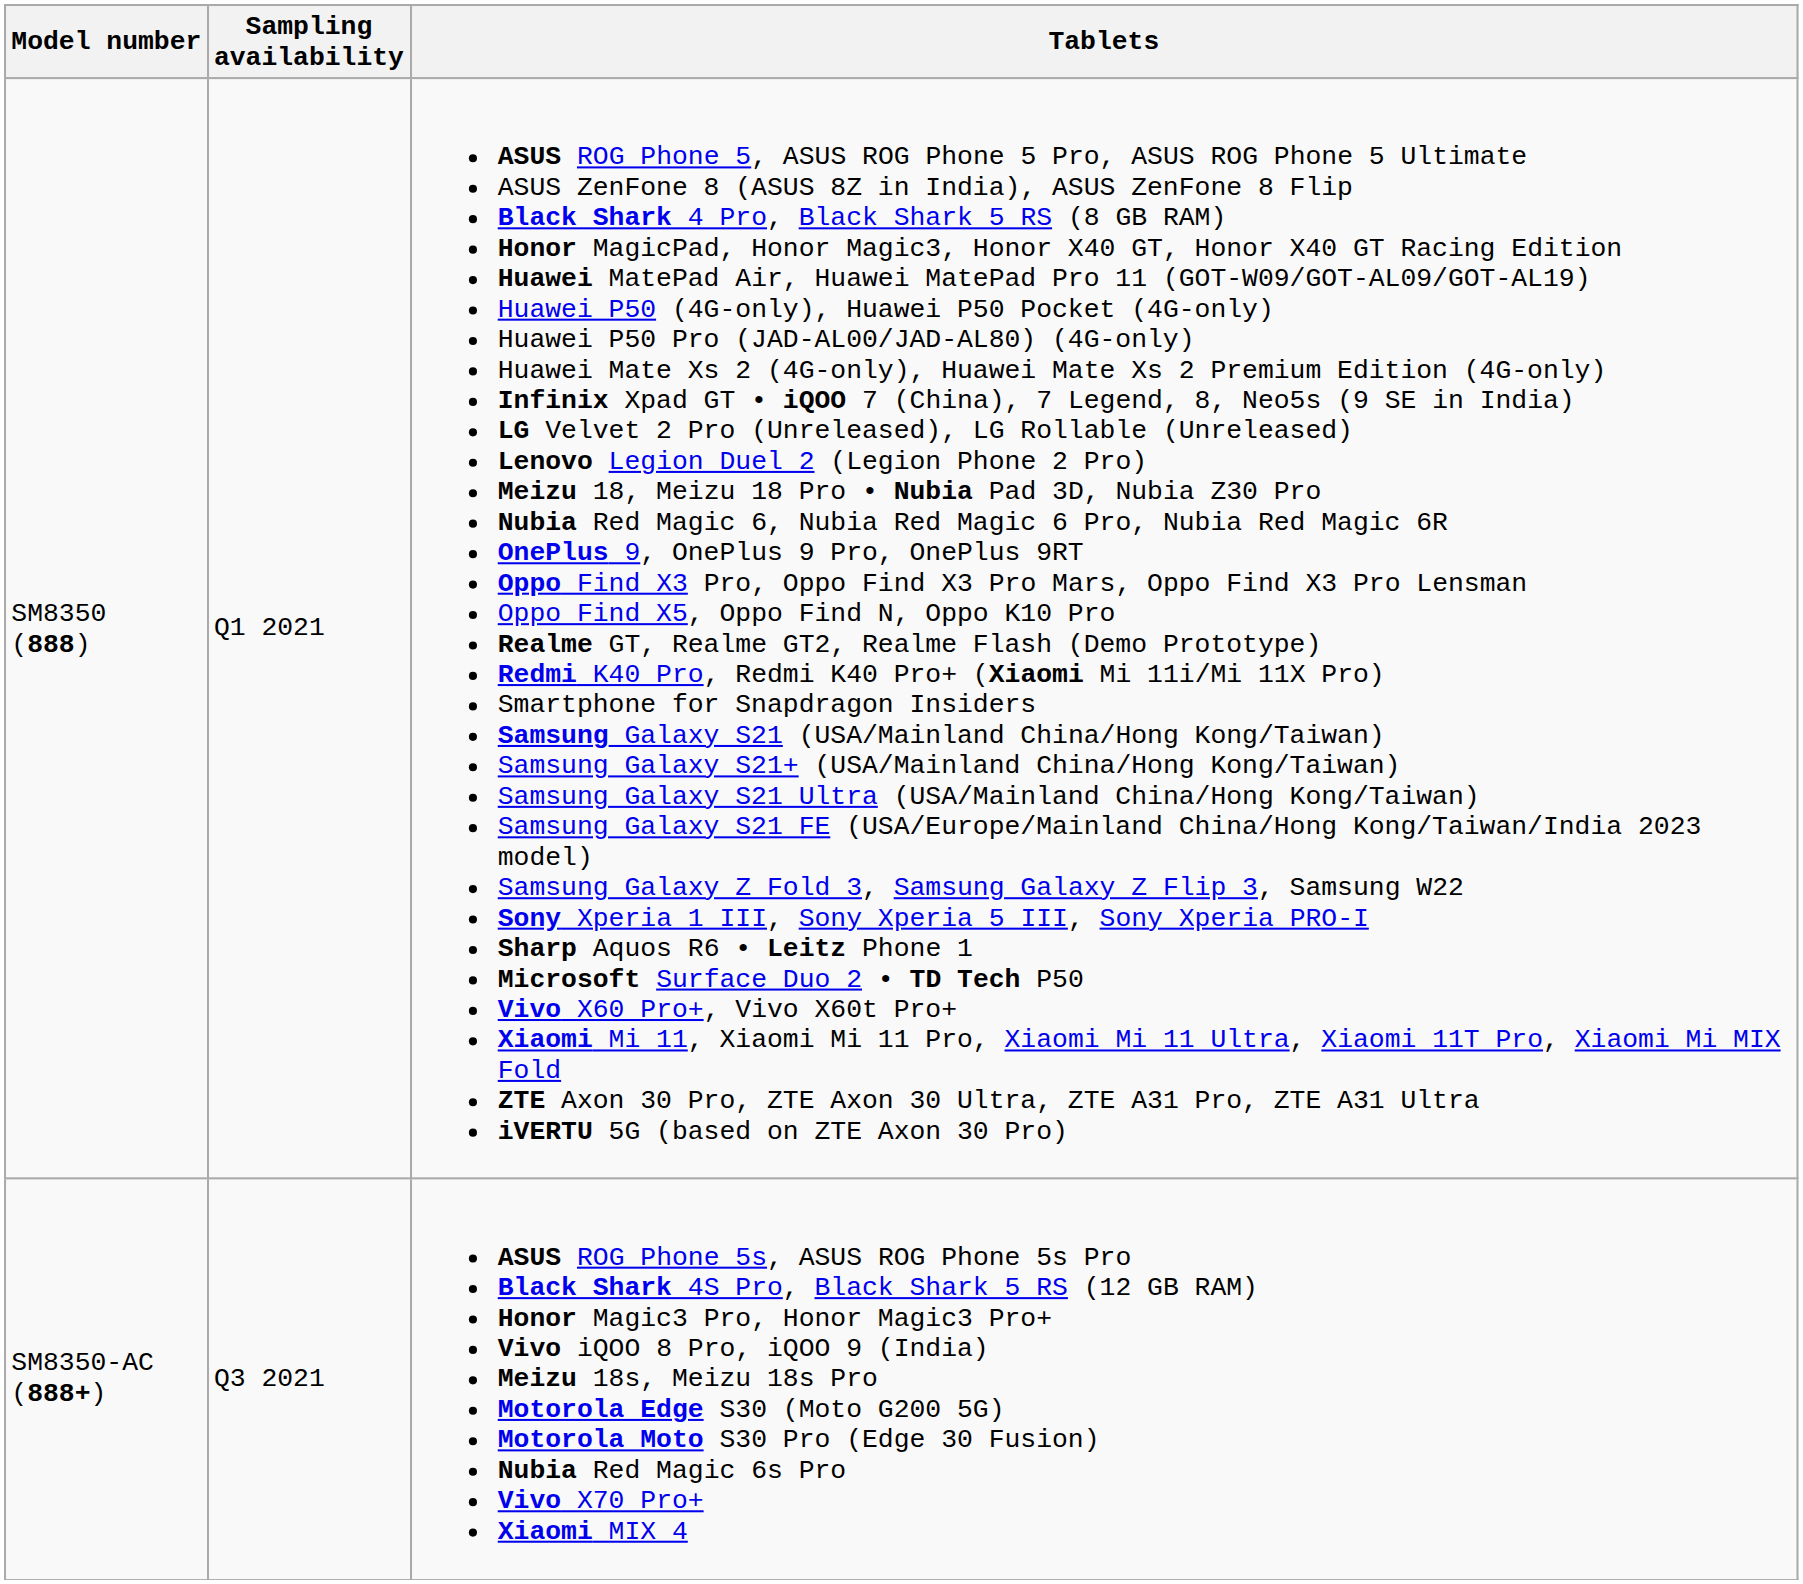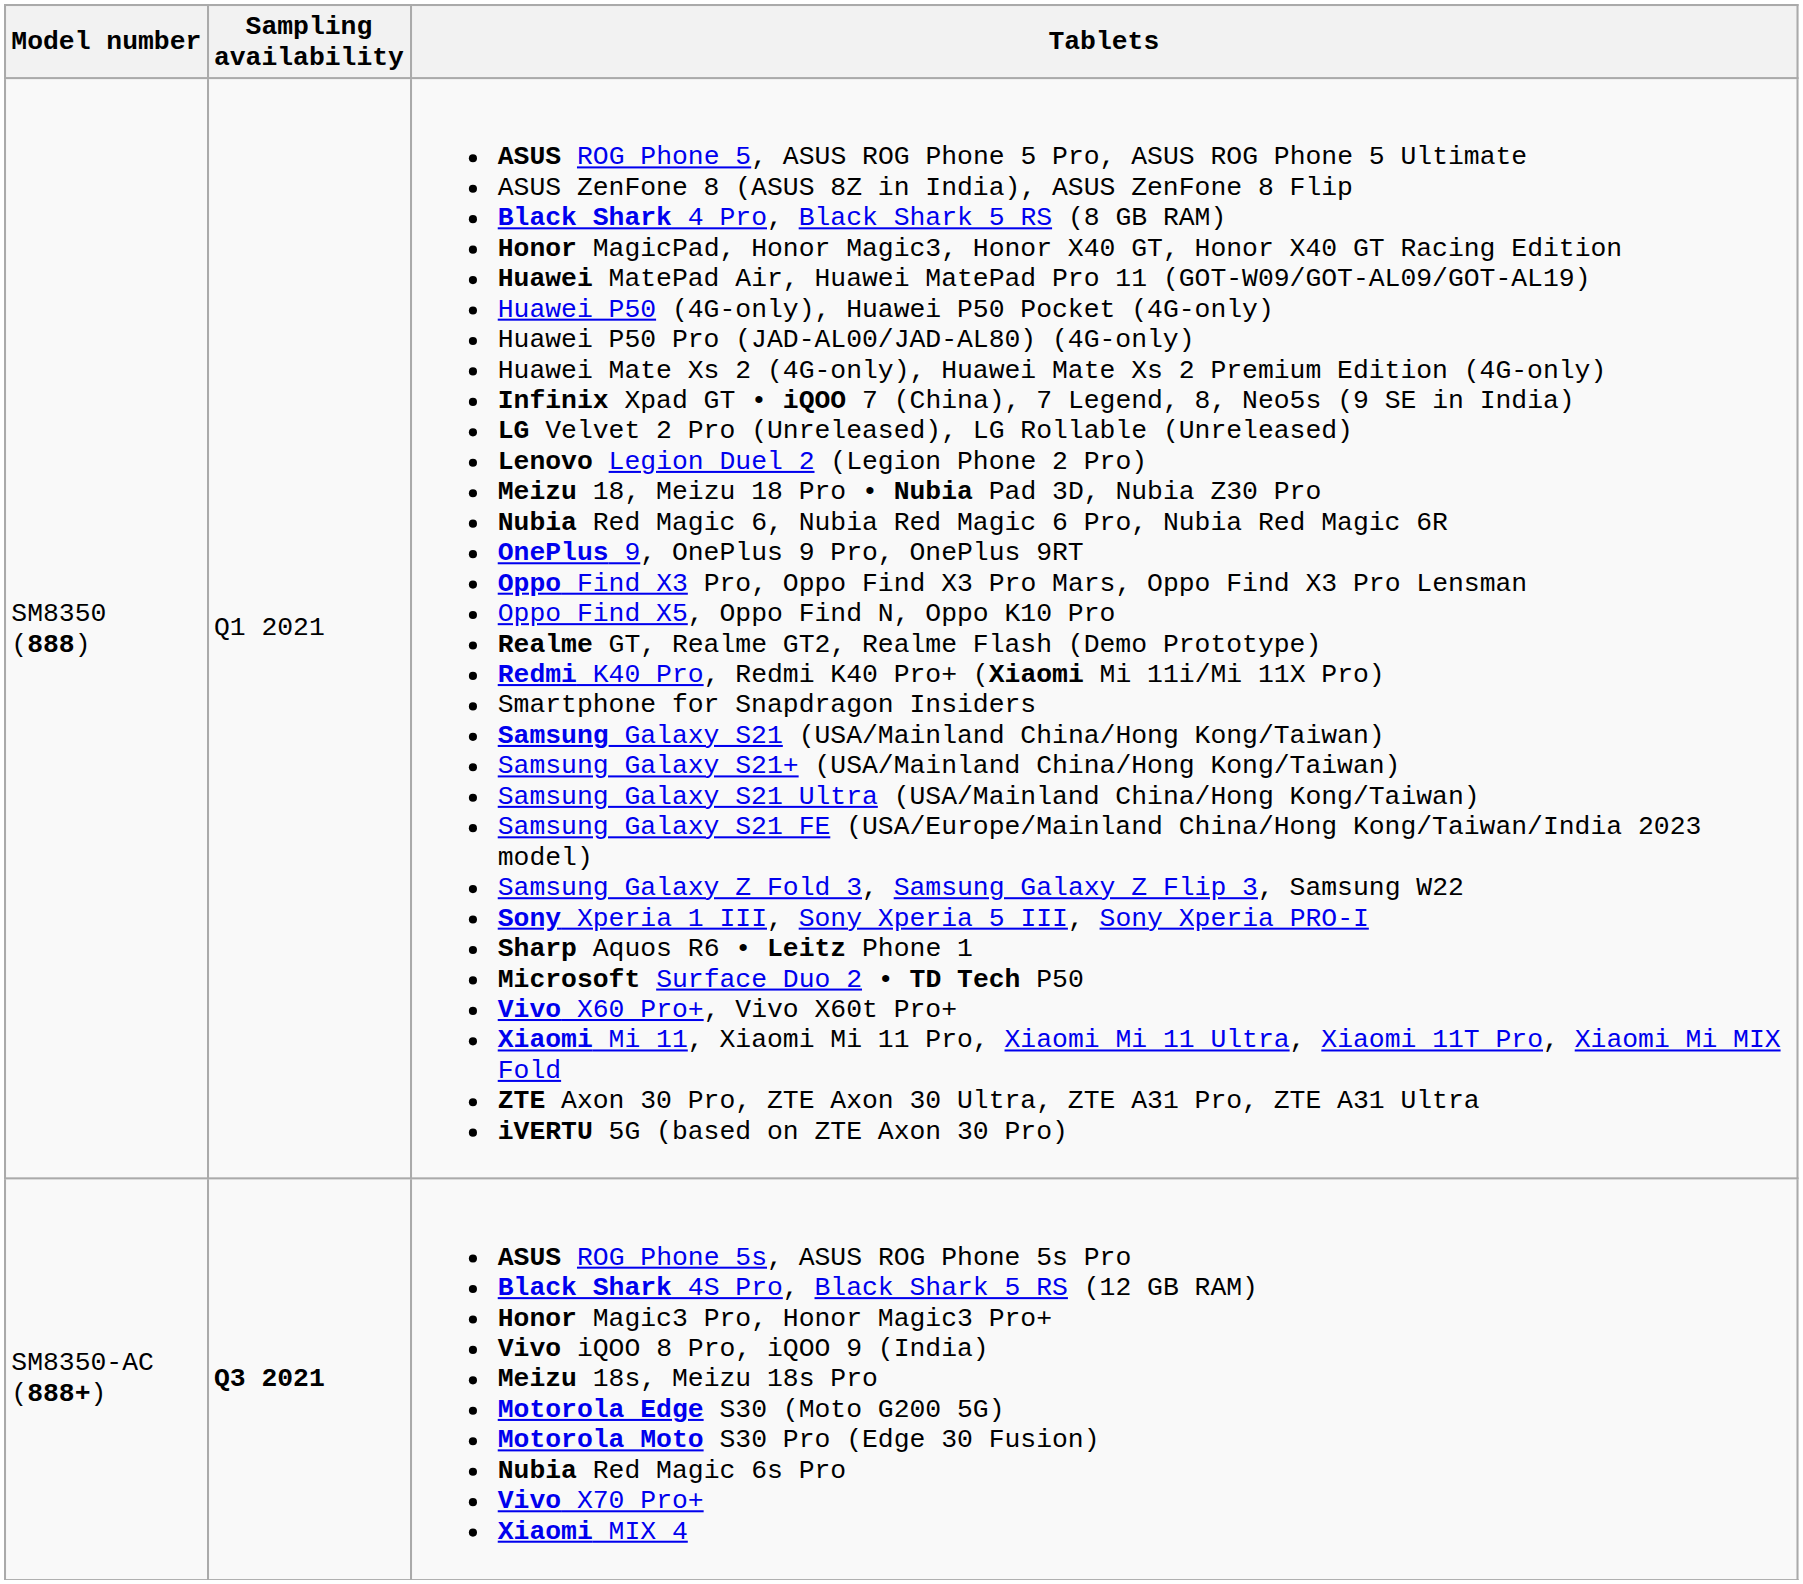(269, 1379) normal -> (269, 1379) bold
